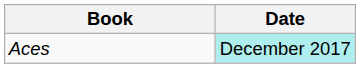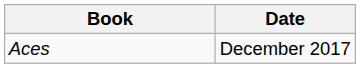(285, 48) paleturquoise background -> (285, 48) no background
